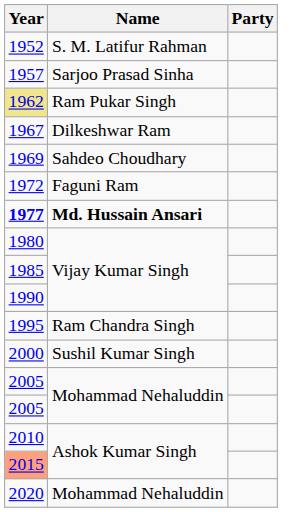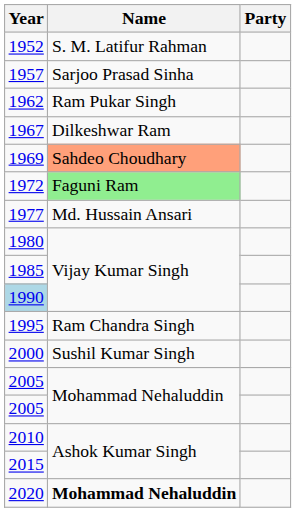(26, 102) khaki background -> (26, 102) no background
(119, 158) no background -> (119, 158) lightsalmon background
(95, 185) no background -> (95, 185) lightgreen background
(26, 213) bold -> (26, 213) normal
(127, 213) bold -> (122, 213) normal
(26, 297) no background -> (26, 297) lightblue background
(26, 465) lightsalmon background -> (26, 465) no background
(138, 492) normal -> (144, 492) bold
